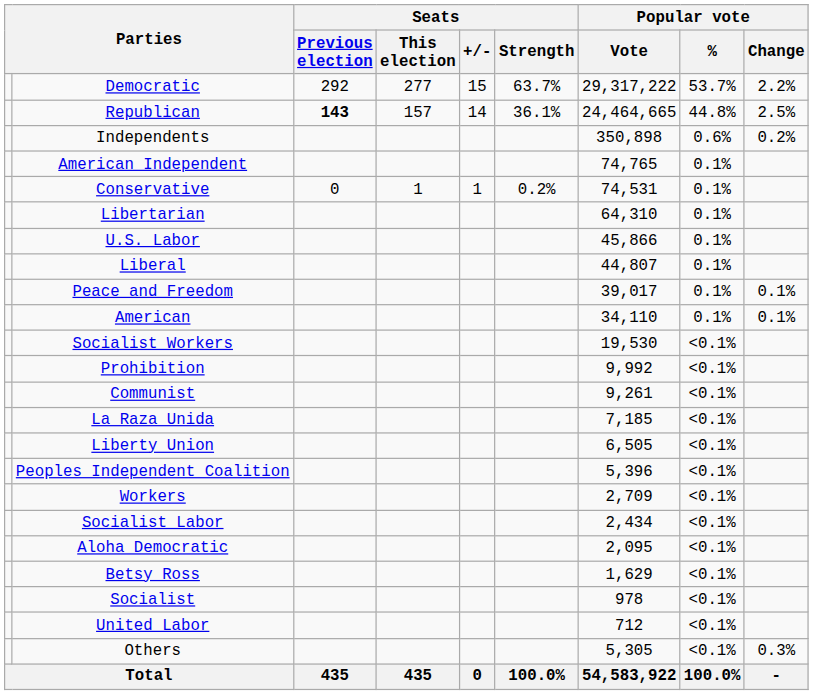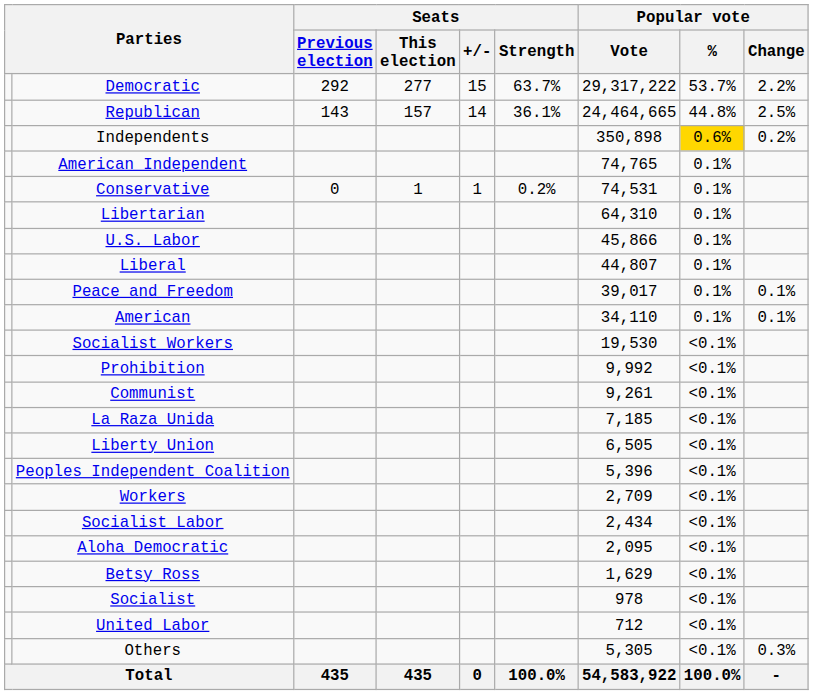(335, 112) bold -> (335, 112) normal
(712, 138) no background -> (712, 138) gold background
